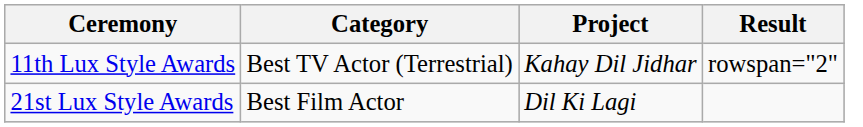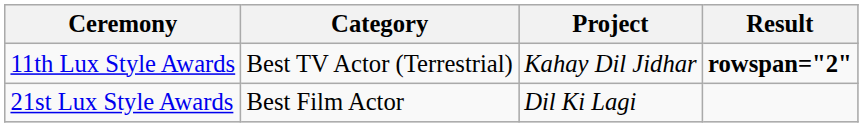(773, 63) normal -> (780, 63) bold
